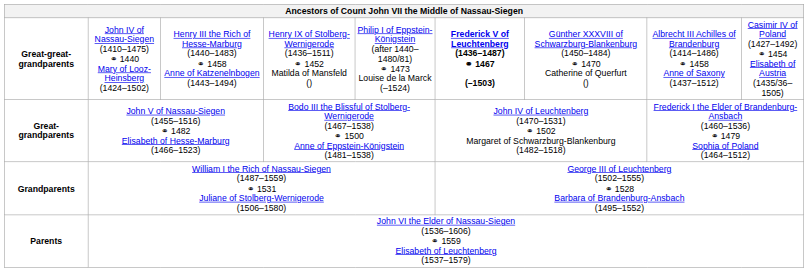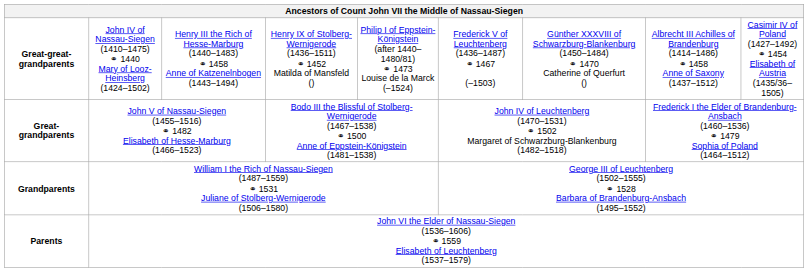(480, 58) bold -> (480, 58) normal
